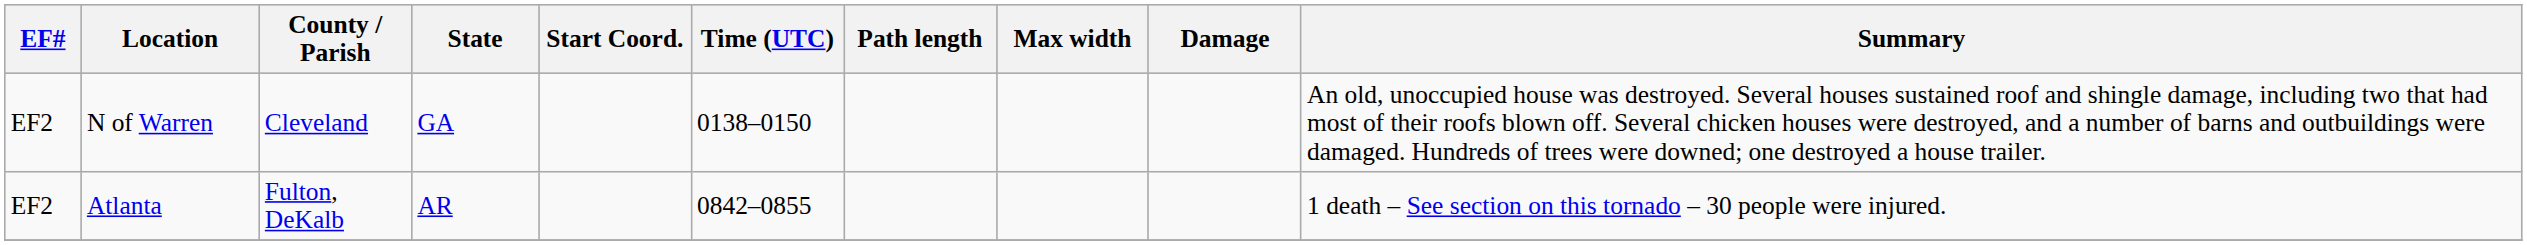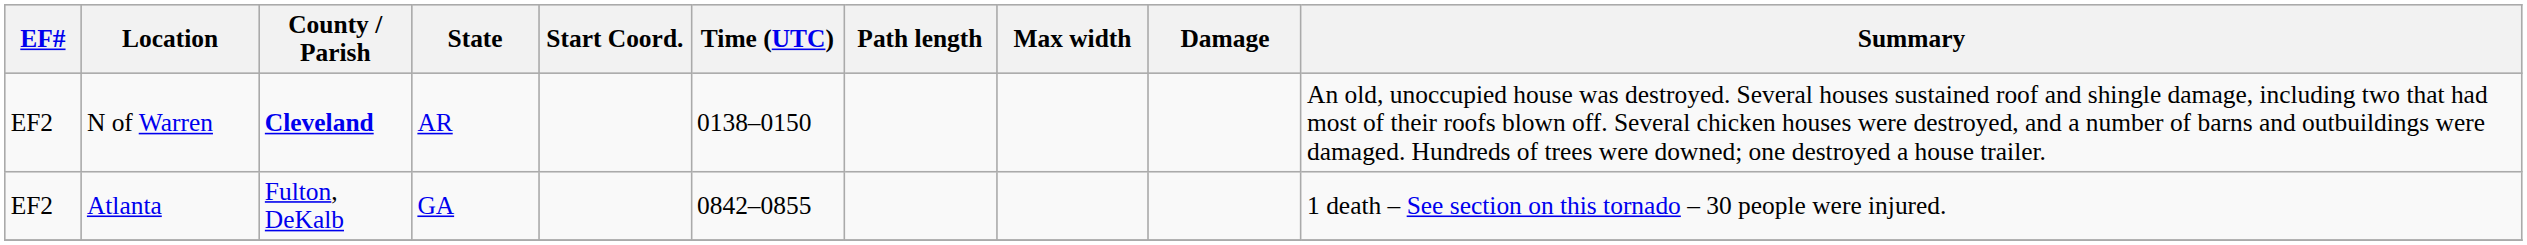(316, 122) normal -> (319, 122) bold
(436, 122) GA -> (435, 122) AR
(435, 205) AR -> (436, 205) GA
